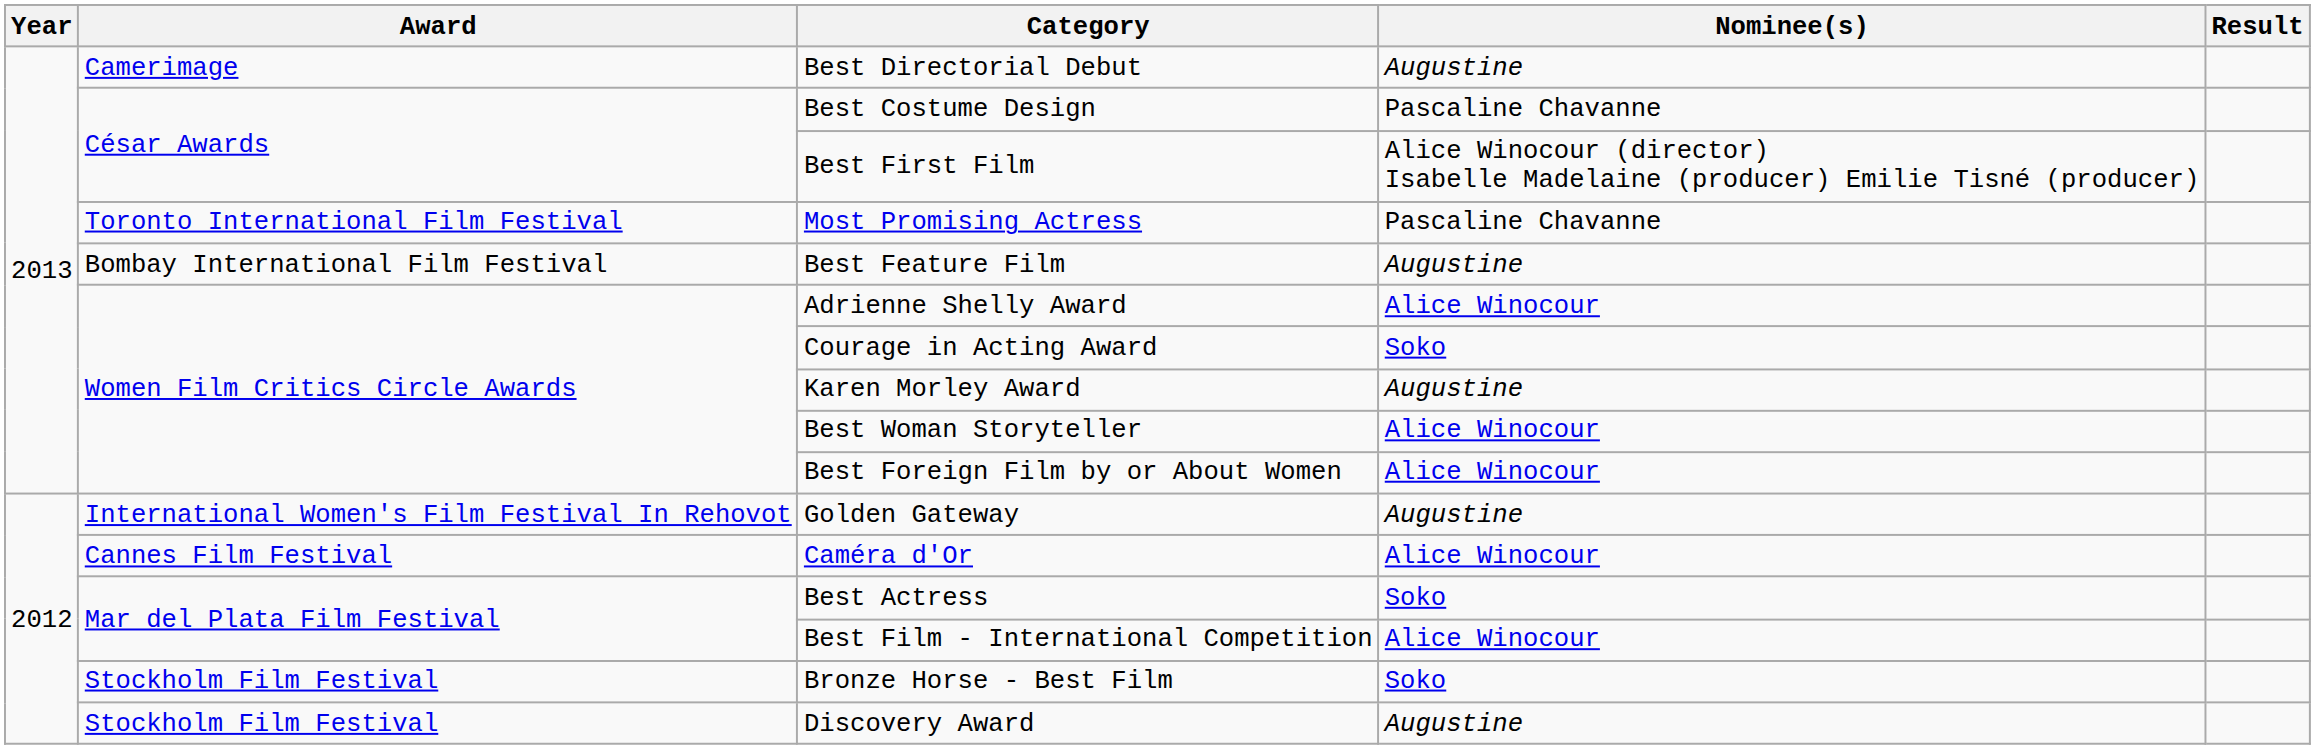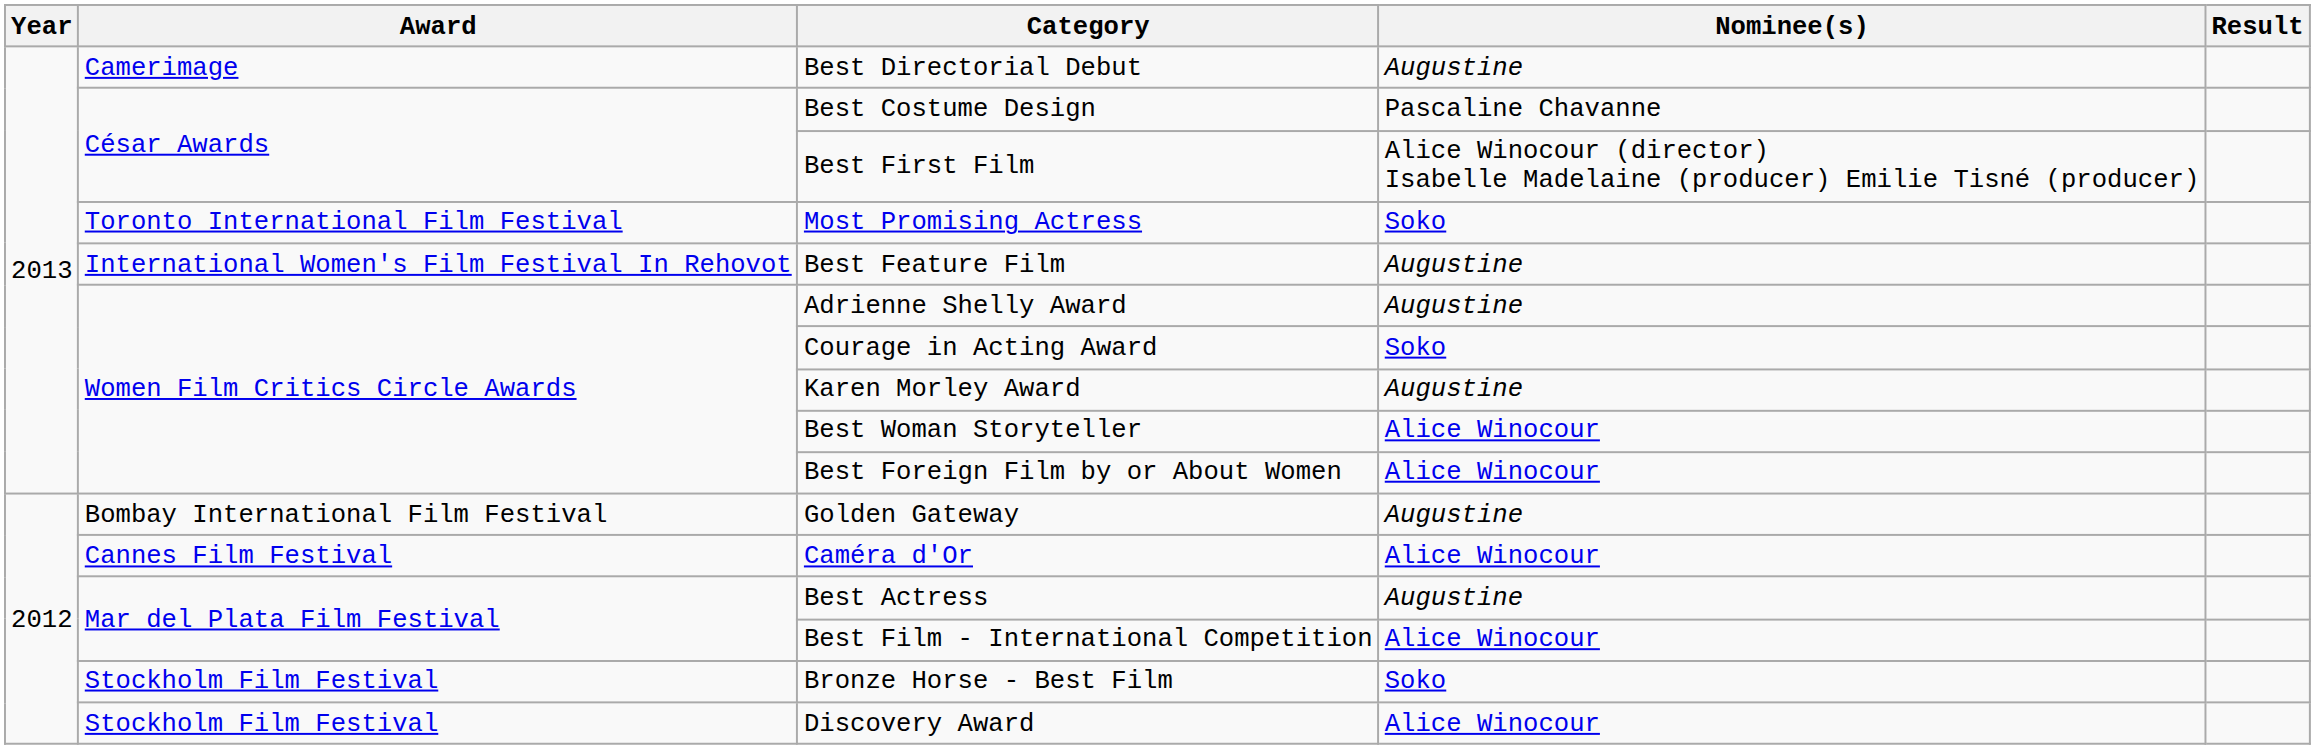(1523, 222) Pascaline Chavanne -> (1416, 222) Soko
(346, 264) Bombay International Film Festival -> (438, 264) International Women's Film Festival In Rehovot
(1492, 306) Alice Winocour -> (1454, 306) Augustine
(438, 515) International Women's Film Festival In Rehovot -> (346, 515) Bombay International Film Festival
(1416, 598) Soko -> (1454, 598) Augustine
(1454, 723) Augustine -> (1492, 723) Alice Winocour
